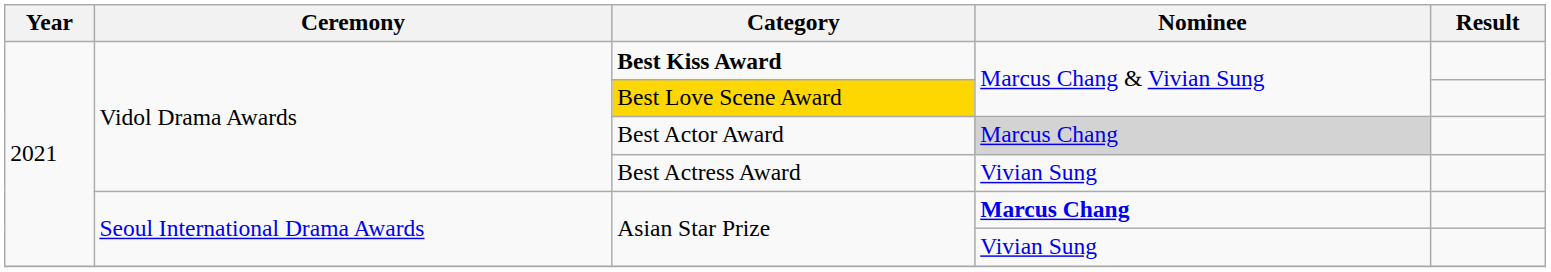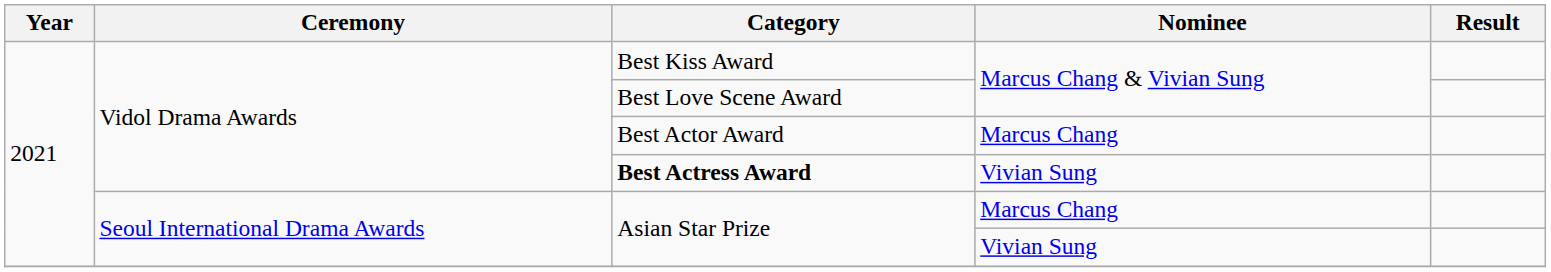(699, 60) bold -> (695, 60) normal
(730, 97) gold background -> (730, 97) no background
(1049, 135) lightgrey background -> (1049, 135) no background
(709, 172) normal -> (714, 172) bold
(1055, 209) bold -> (1049, 209) normal
